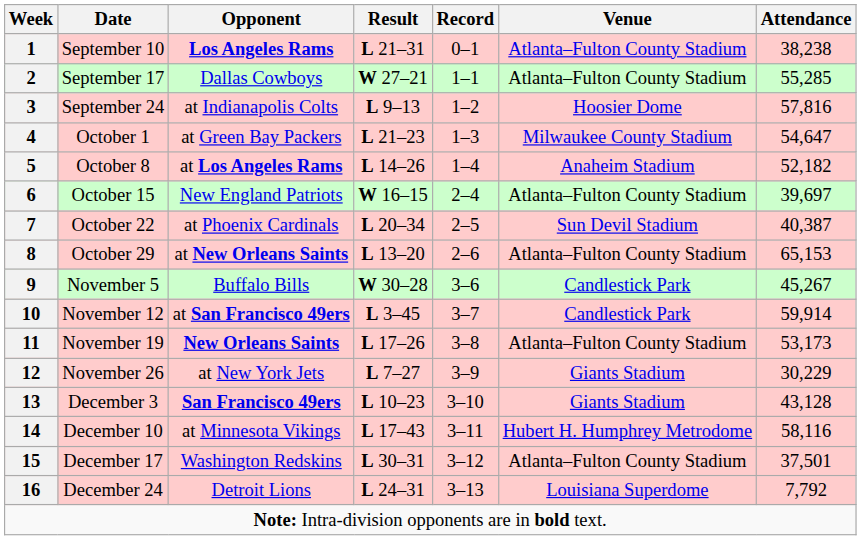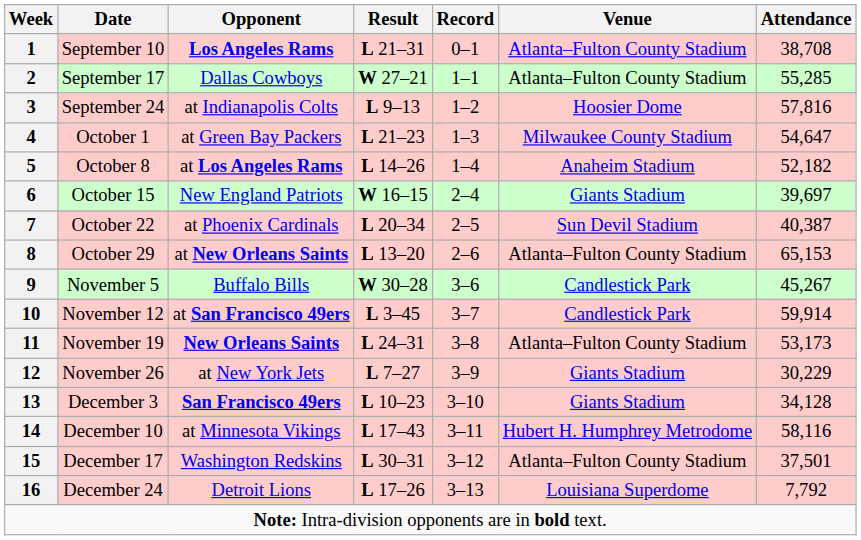(806, 48) 38,238 -> (806, 48) 38,708
(627, 195) Atlanta–Fulton County Stadium -> (627, 195) Giants Stadium
(393, 343) L 17–26 -> (393, 343) L 24–31
(806, 401) 43,128 -> (806, 401) 34,128
(393, 490) L 24–31 -> (393, 490) L 17–26
